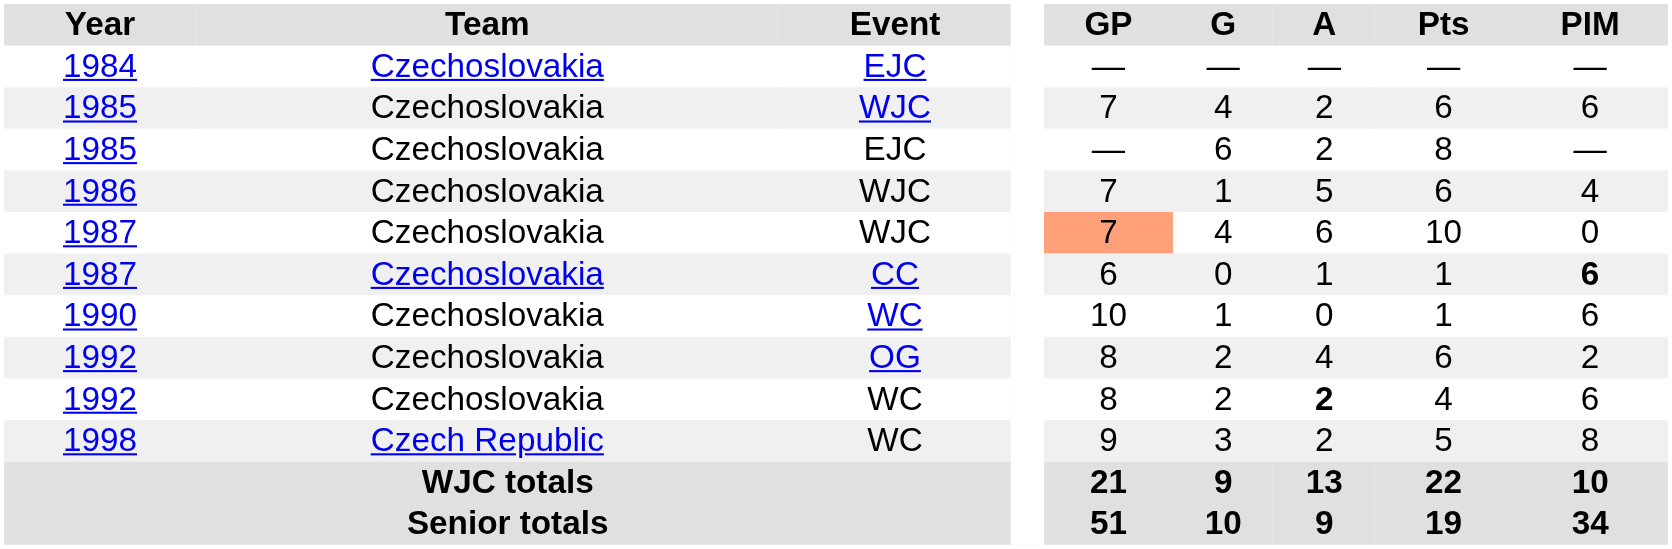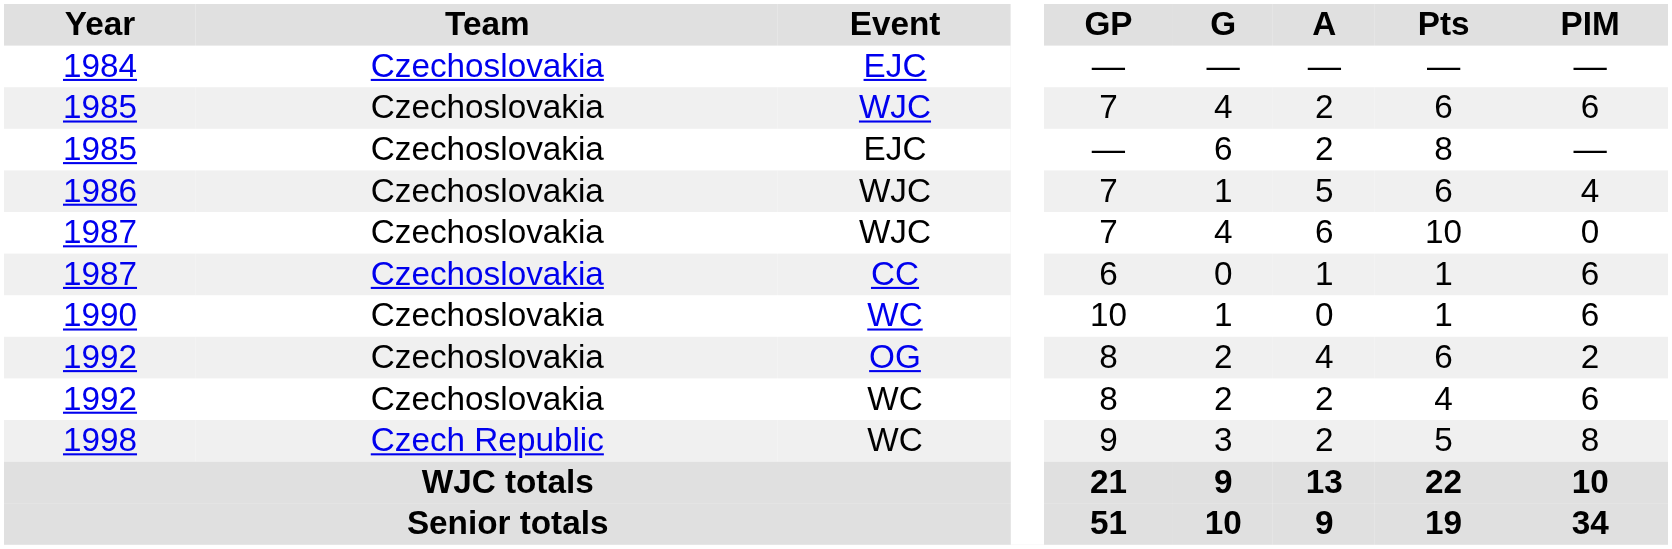(1109, 232) lightsalmon background -> (1109, 232) no background
(1590, 273) bold -> (1590, 273) normal
(1324, 398) bold -> (1324, 398) normal
